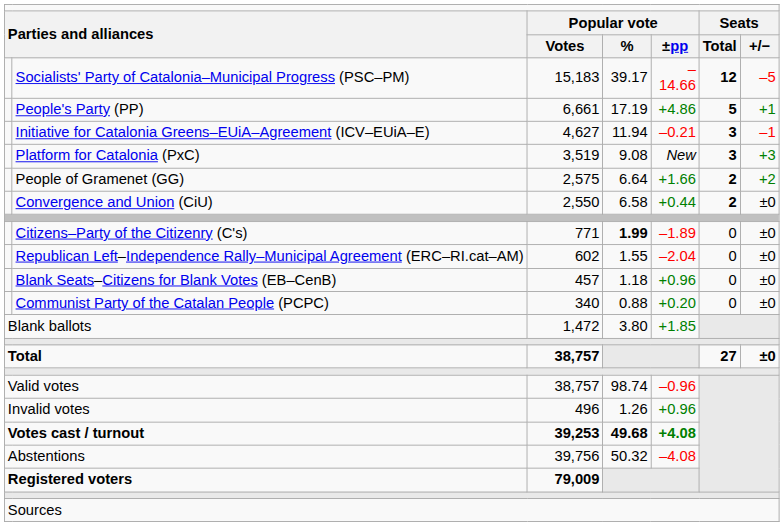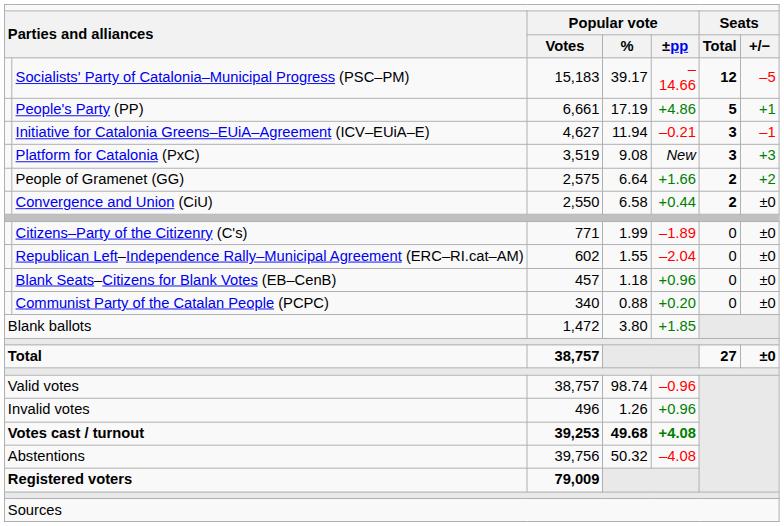(633, 233) bold -> (633, 233) normal
